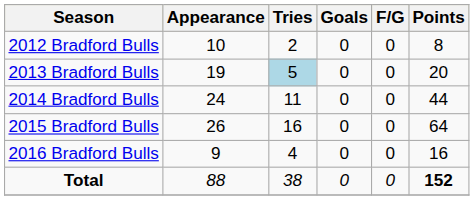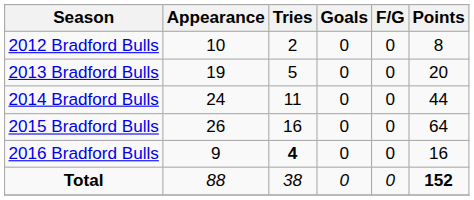(293, 72) lightblue background -> (293, 72) no background
(293, 153) normal -> (293, 153) bold
